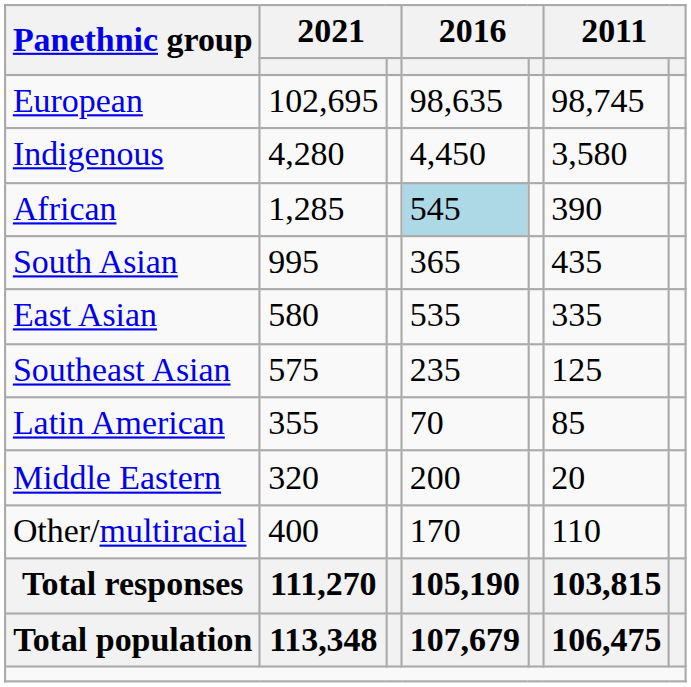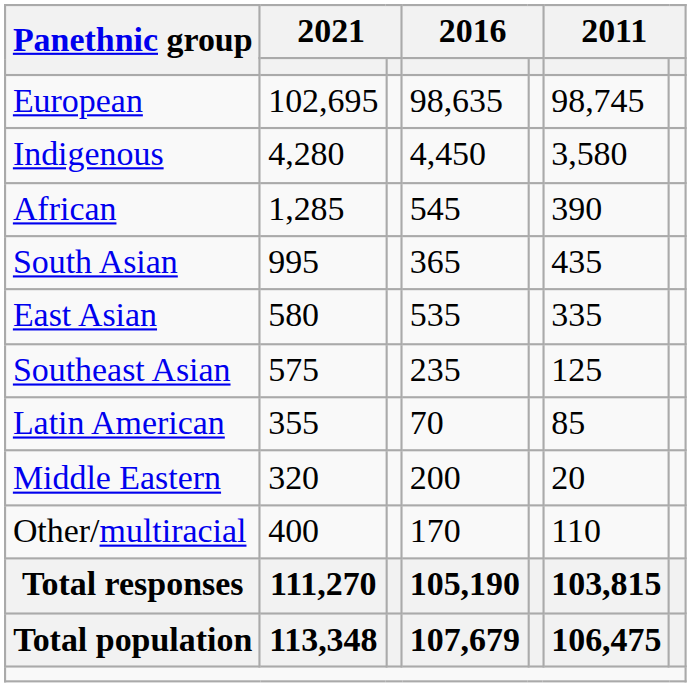(435, 208) lightblue background -> (435, 208) no background
